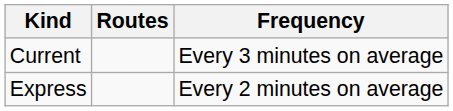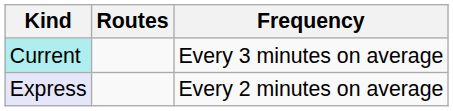(45, 55) no background -> (45, 55) paleturquoise background
(48, 88) no background -> (48, 88) lavender background
